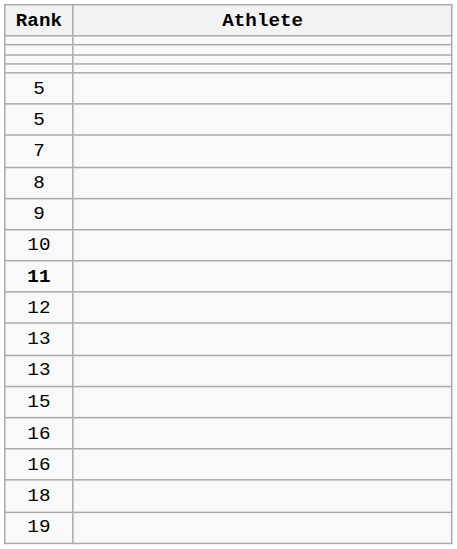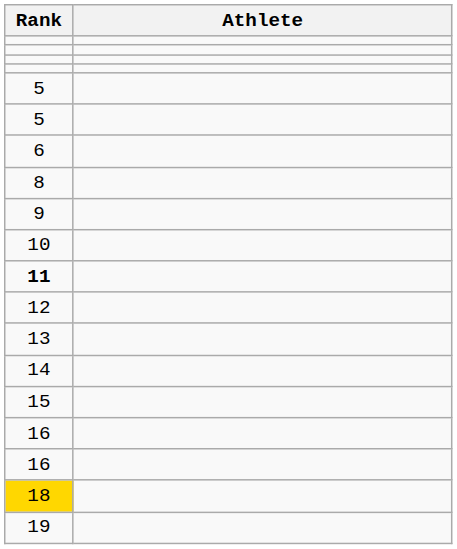(39, 151) 7 -> (39, 151) 6
(39, 371) 13 -> (39, 371) 14
(39, 496) no background -> (39, 496) gold background
